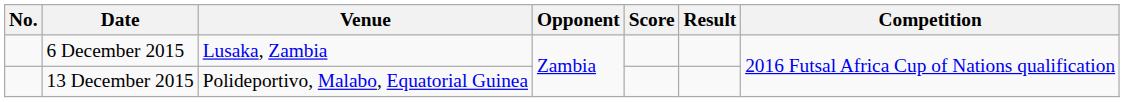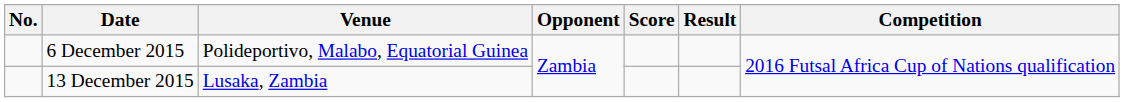(265, 50) Lusaka, Zambia -> (365, 50) Polideportivo, Malabo, Equatorial Guinea
(365, 81) Polideportivo, Malabo, Equatorial Guinea -> (265, 81) Lusaka, Zambia
